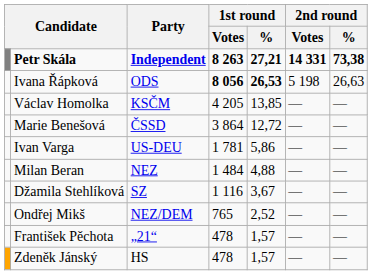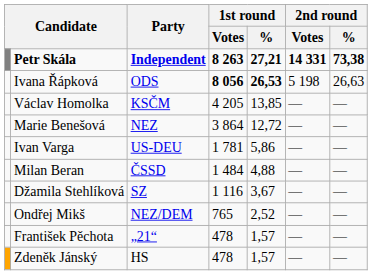(148, 125) ČSSD -> (144, 125) NEZ
(144, 170) NEZ -> (148, 170) ČSSD
